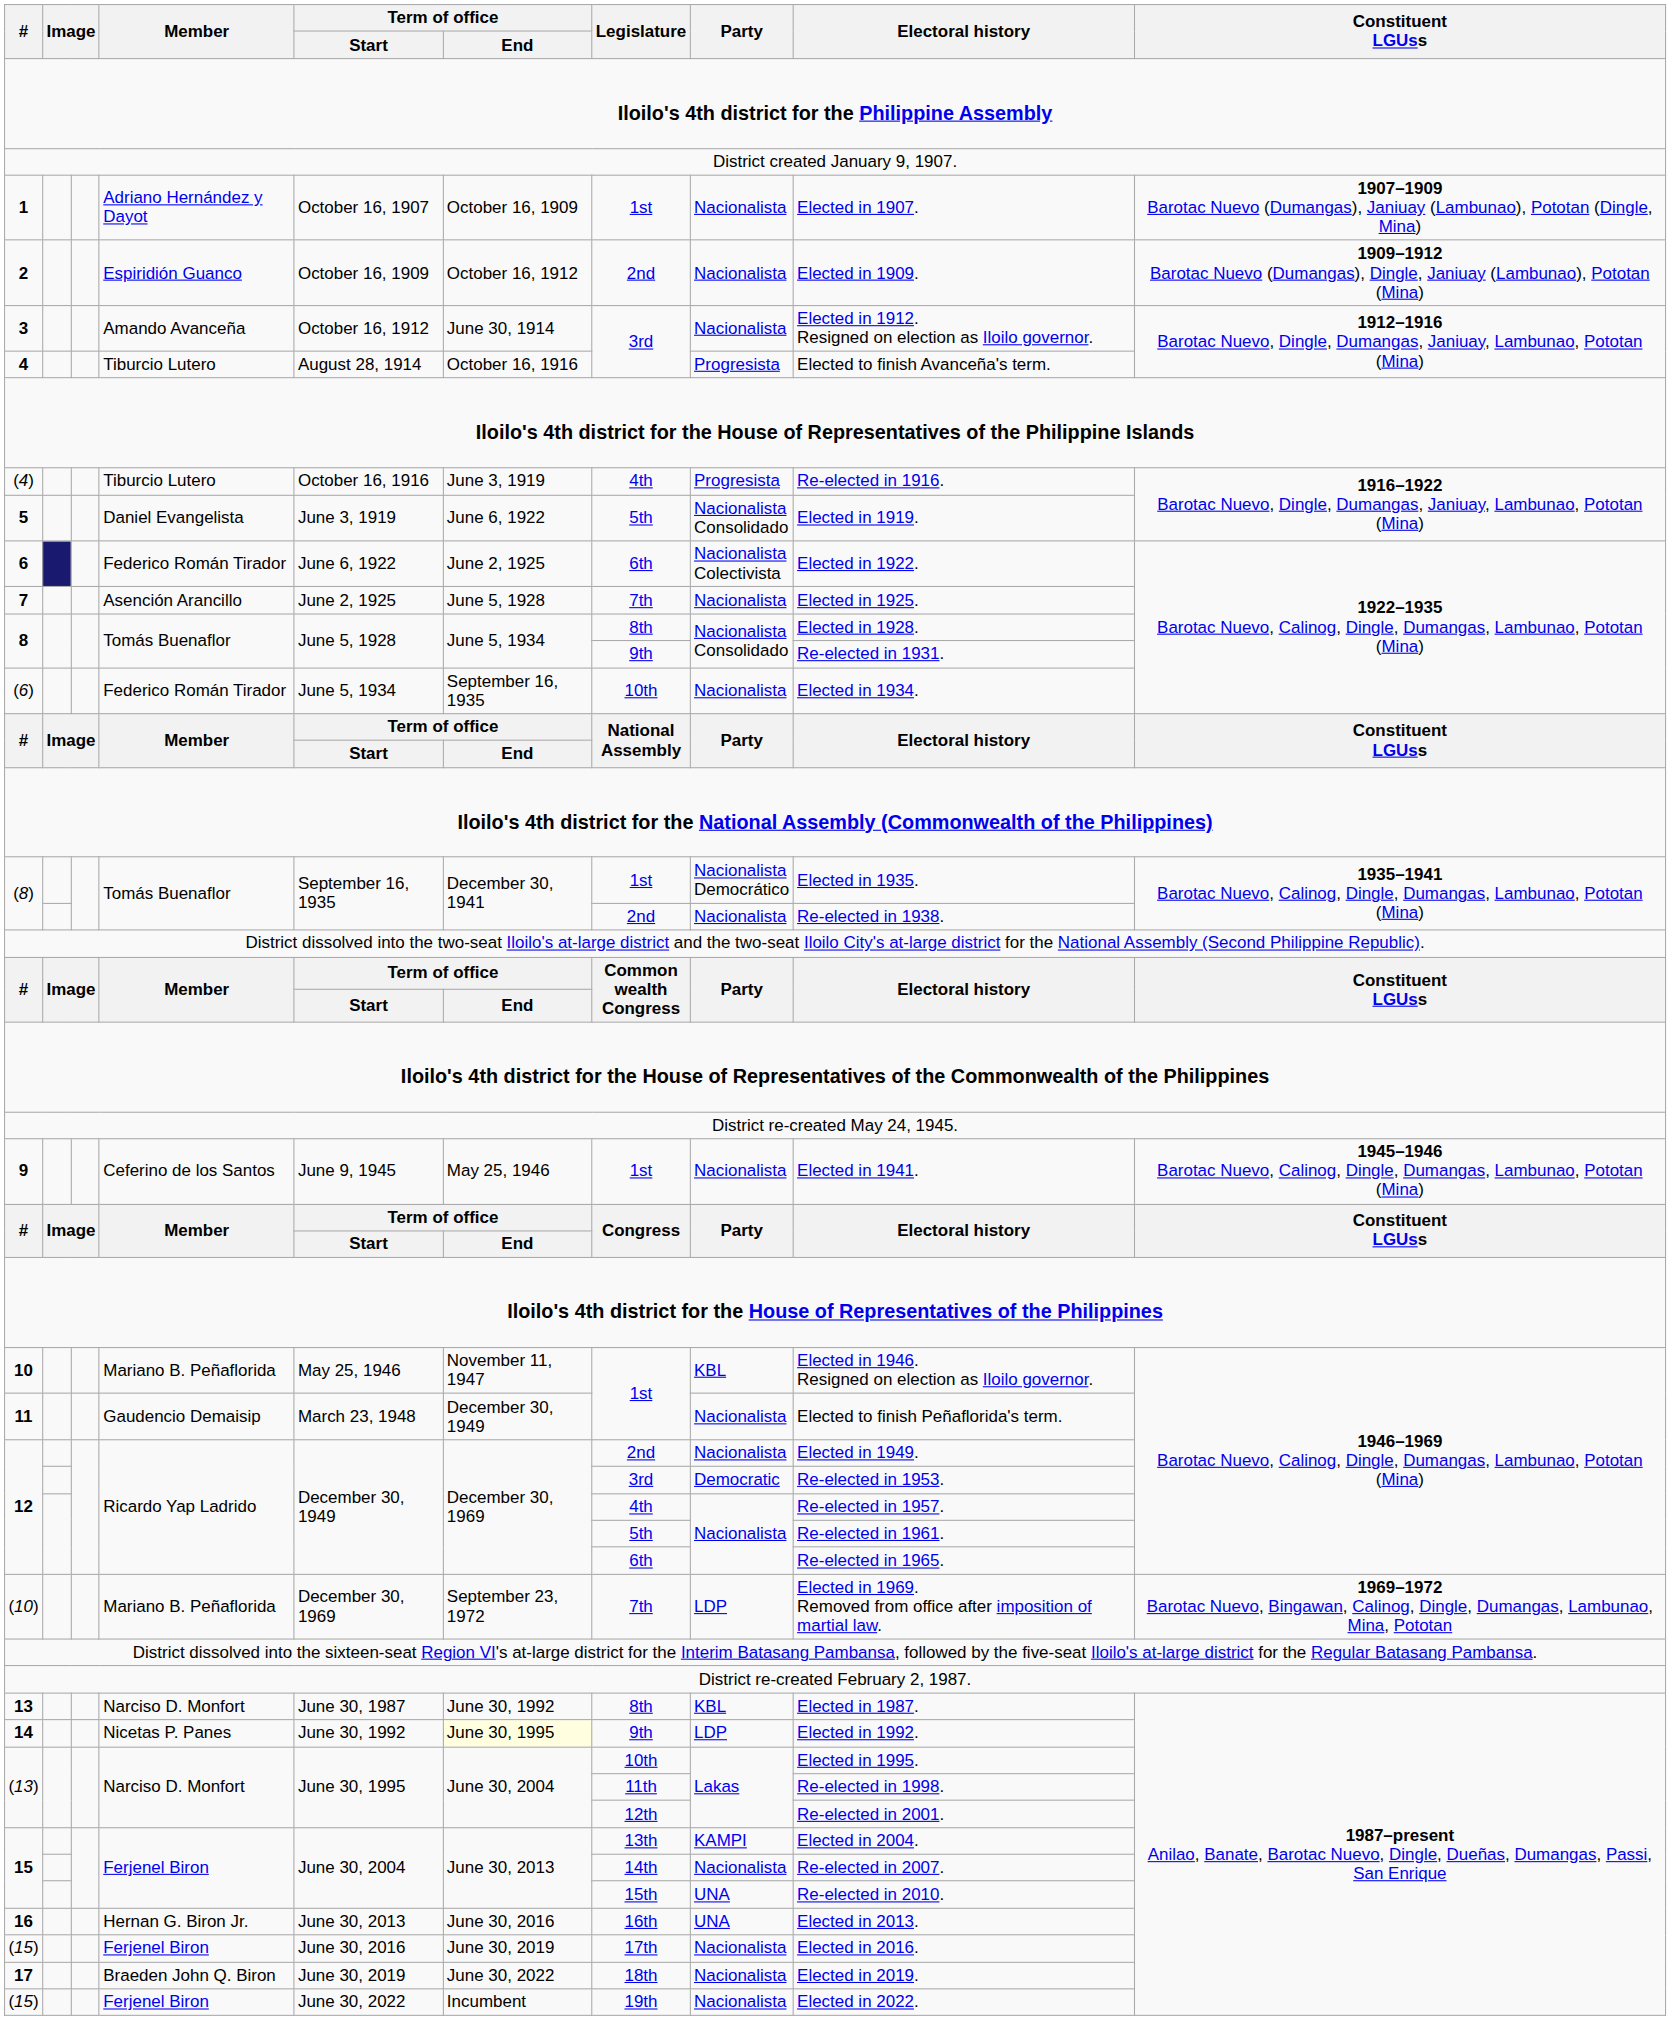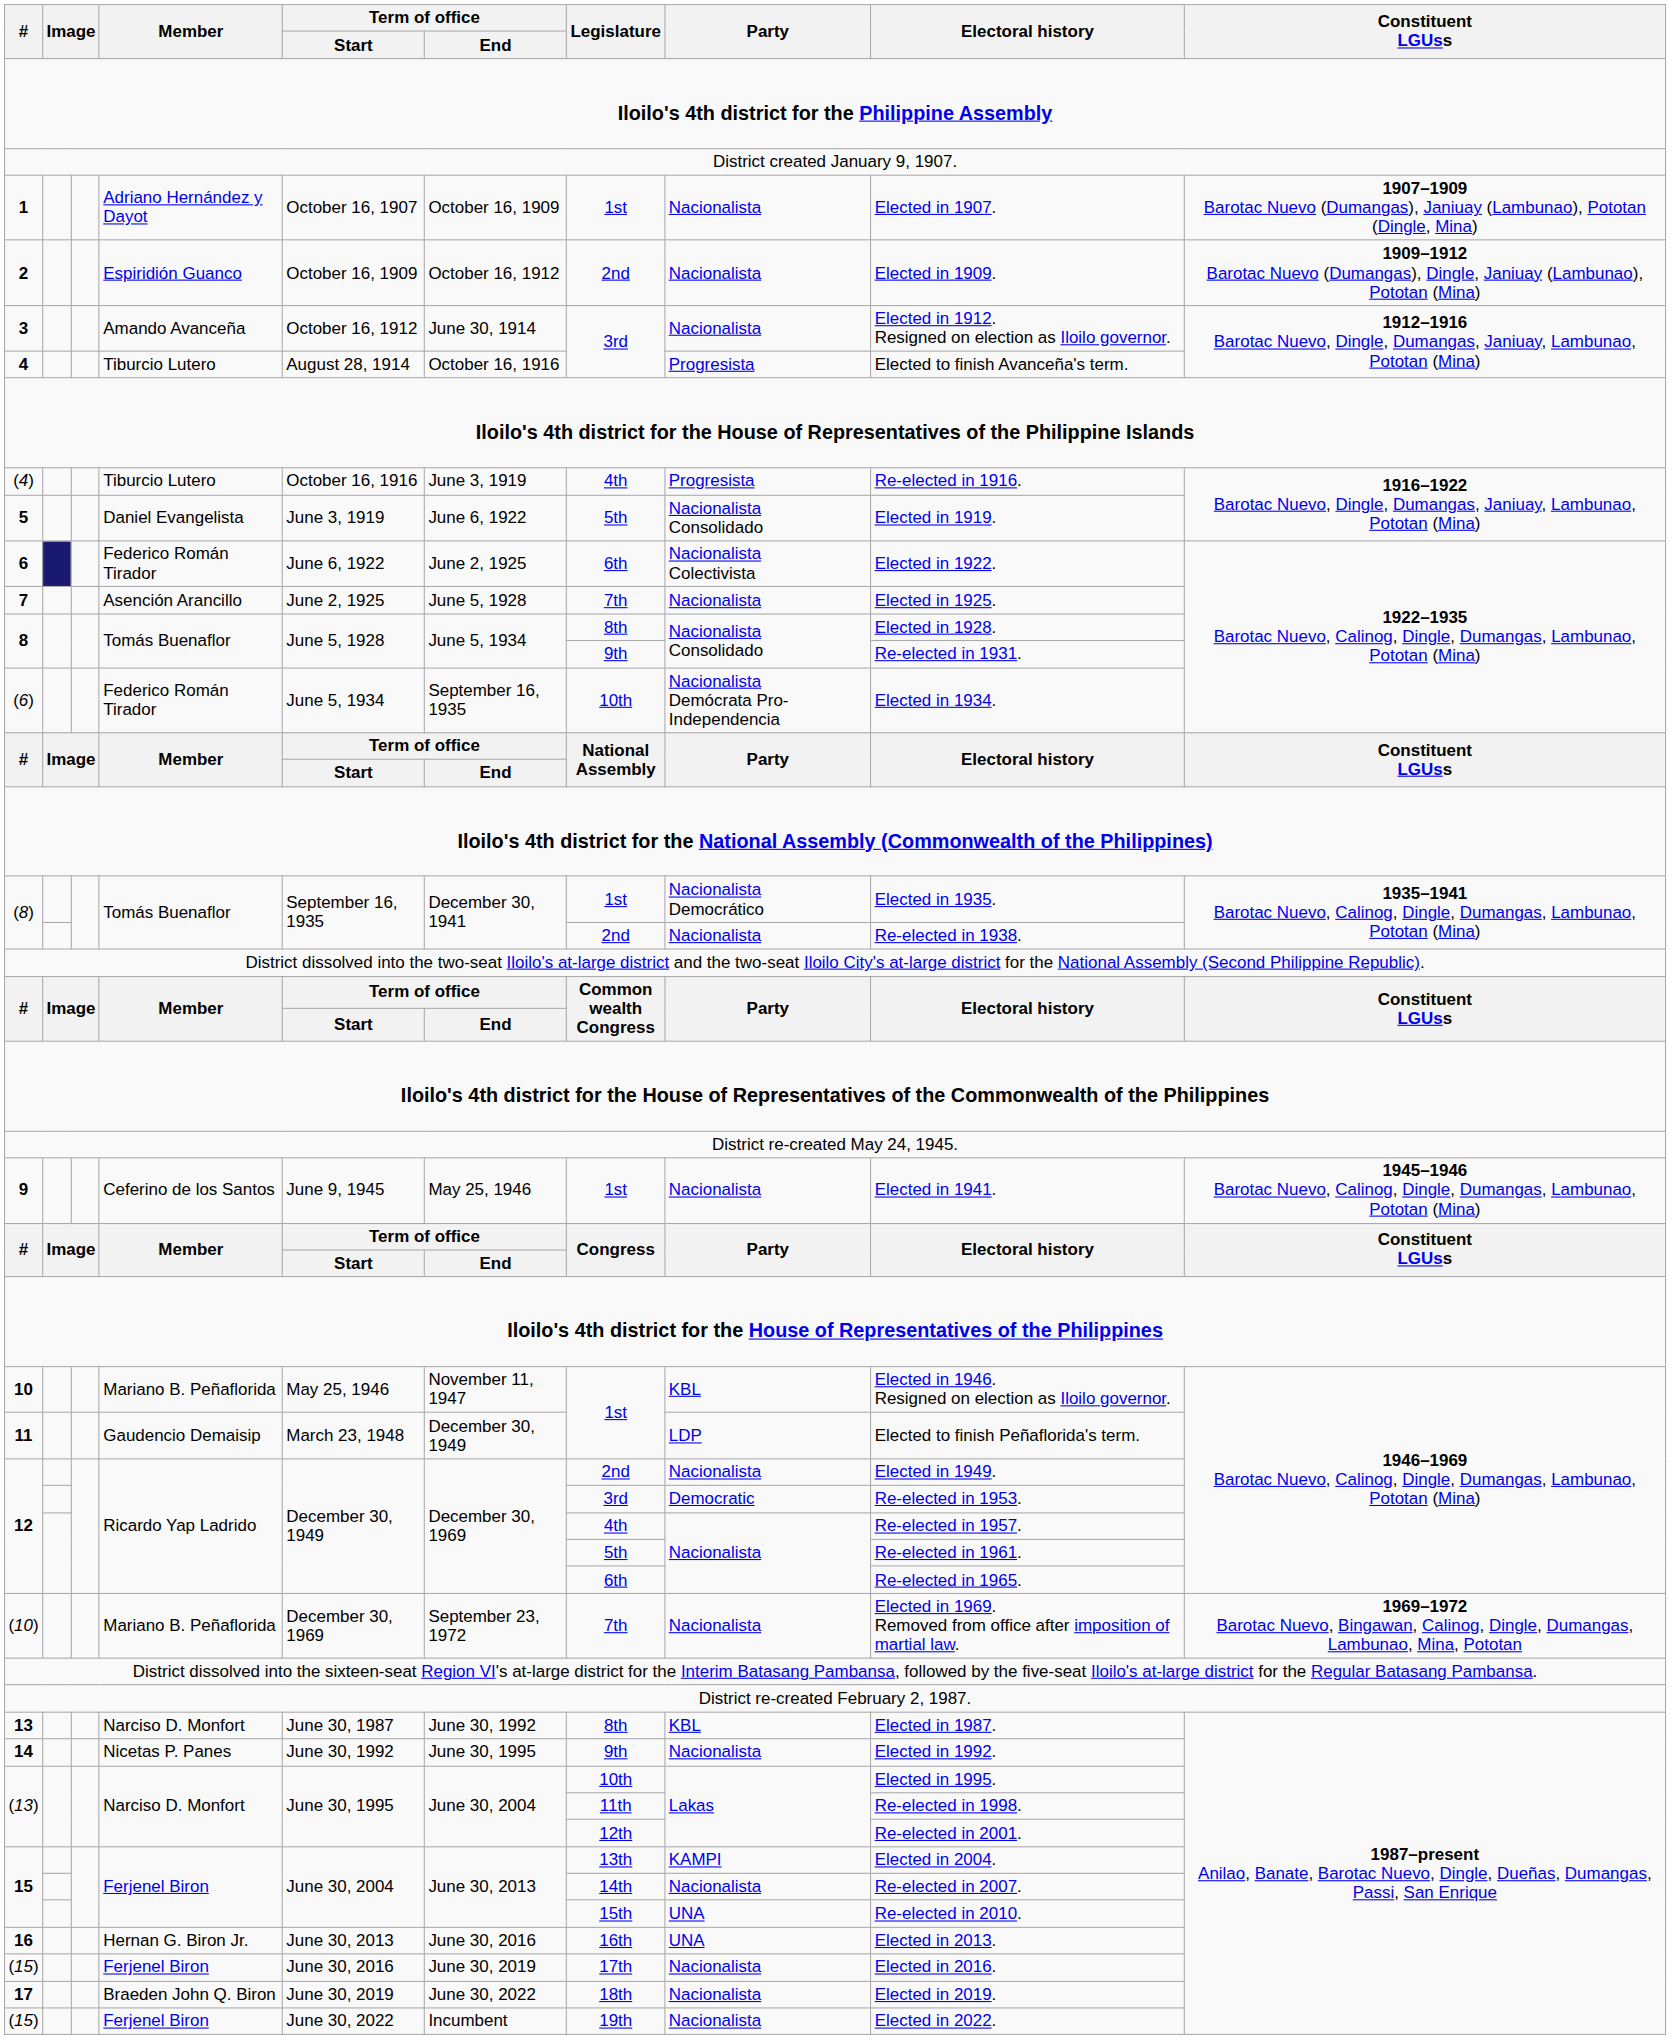(740, 690) Nacionalista -> (729, 700) Nacionalista Demócrata Pro-Independencia
(740, 1416) Nacionalista -> (685, 1435) LDP
(711, 1606) LDP -> (715, 1625) Nacionalista
(501, 1733) lightyellow background -> (482, 1752) no background
(711, 1733) LDP -> (715, 1752) Nacionalista
